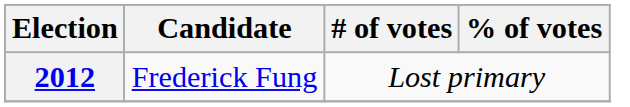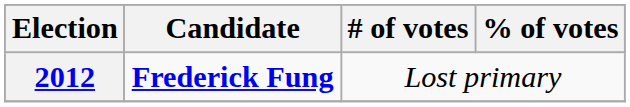(224, 76) normal -> (233, 76) bold
